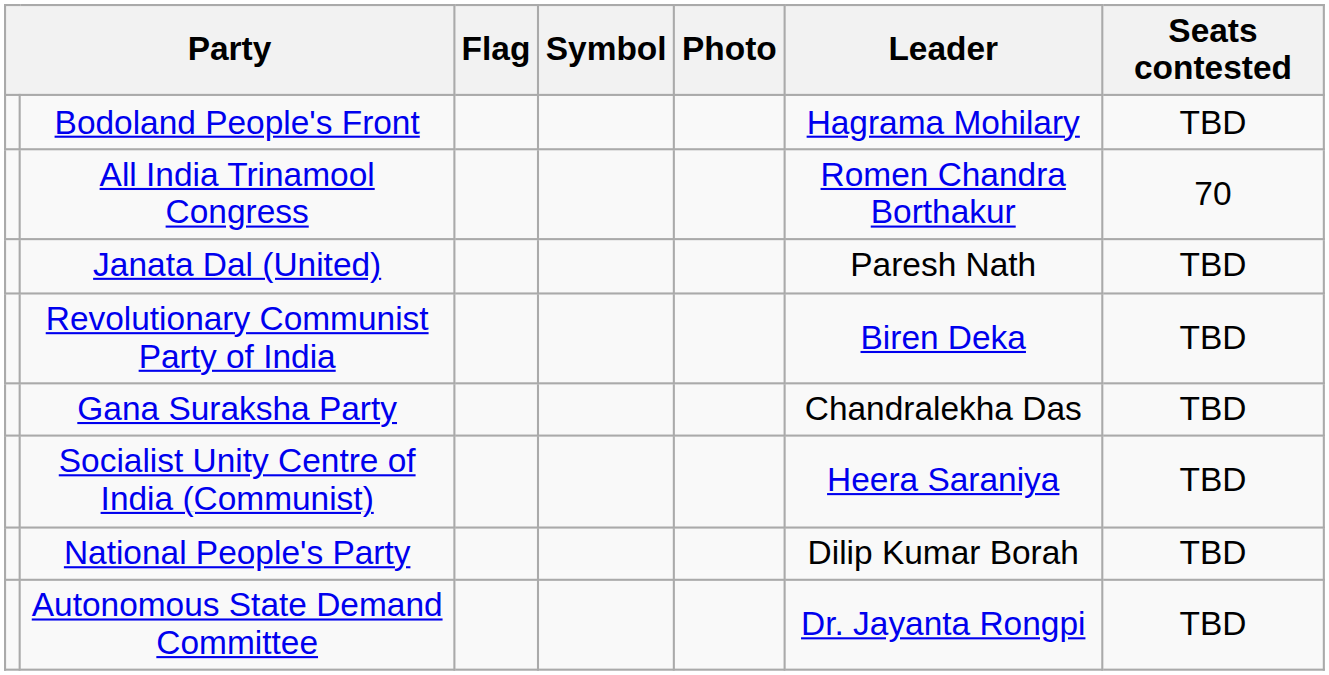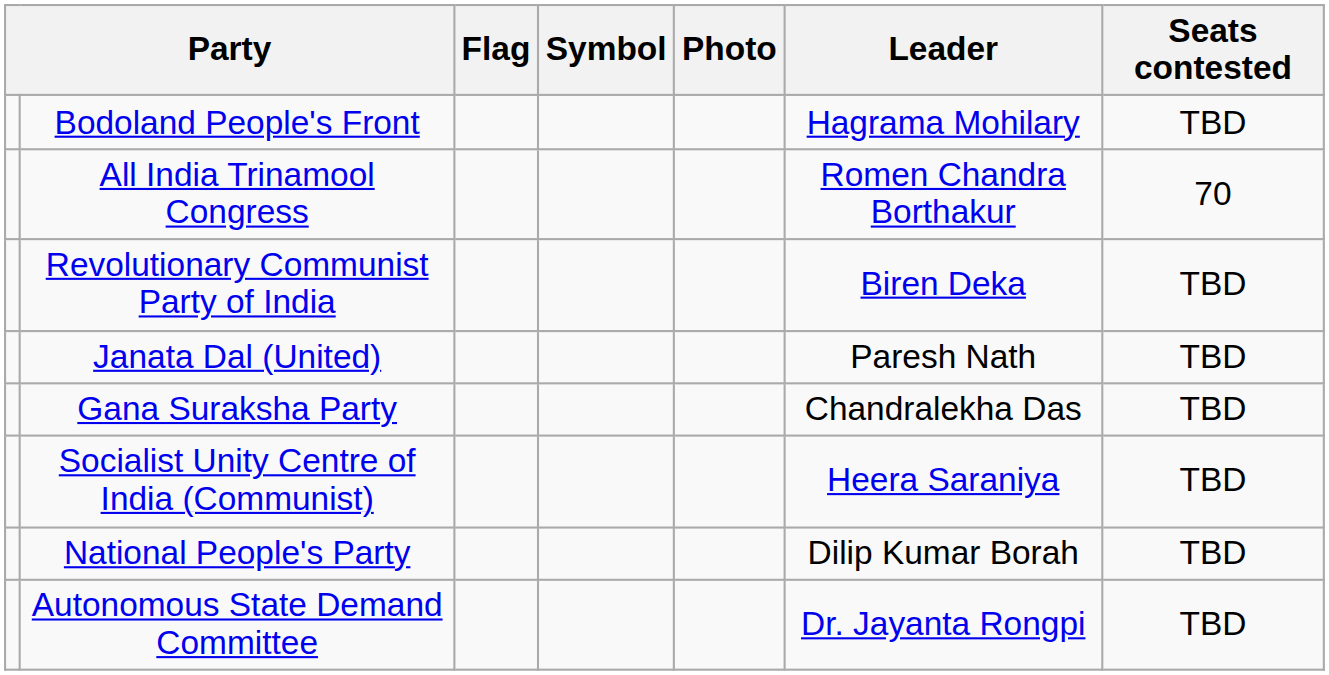rows swapped: (237, 265) <-> (237, 337)
